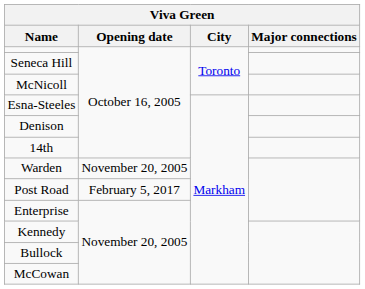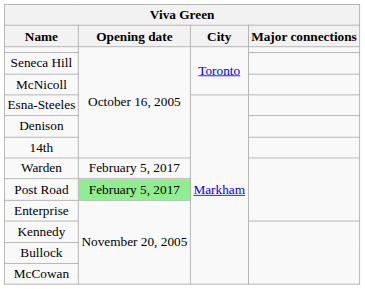(134, 168) November 20, 2005 -> (134, 168) February 5, 2017
(134, 189) no background -> (134, 189) lightgreen background
